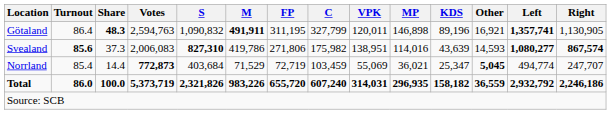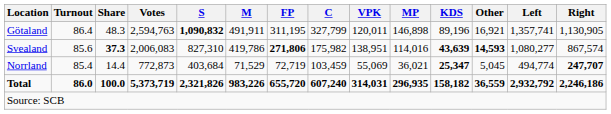(115, 30) bold -> (115, 30) normal
(201, 30) normal -> (201, 30) bold
(247, 30) bold -> (247, 30) normal
(532, 30) bold -> (532, 30) normal
(83, 48) bold -> (83, 48) normal
(115, 48) normal -> (115, 48) bold
(206, 48) bold -> (206, 48) normal
(288, 48) normal -> (288, 48) bold
(454, 48) normal -> (454, 48) bold
(490, 48) normal -> (490, 48) bold
(532, 48) bold -> (532, 48) normal
(585, 48) bold -> (585, 48) normal
(156, 65) bold -> (156, 65) normal
(454, 65) normal -> (454, 65) bold
(492, 65) bold -> (492, 65) normal
(585, 65) normal -> (585, 65) bold
